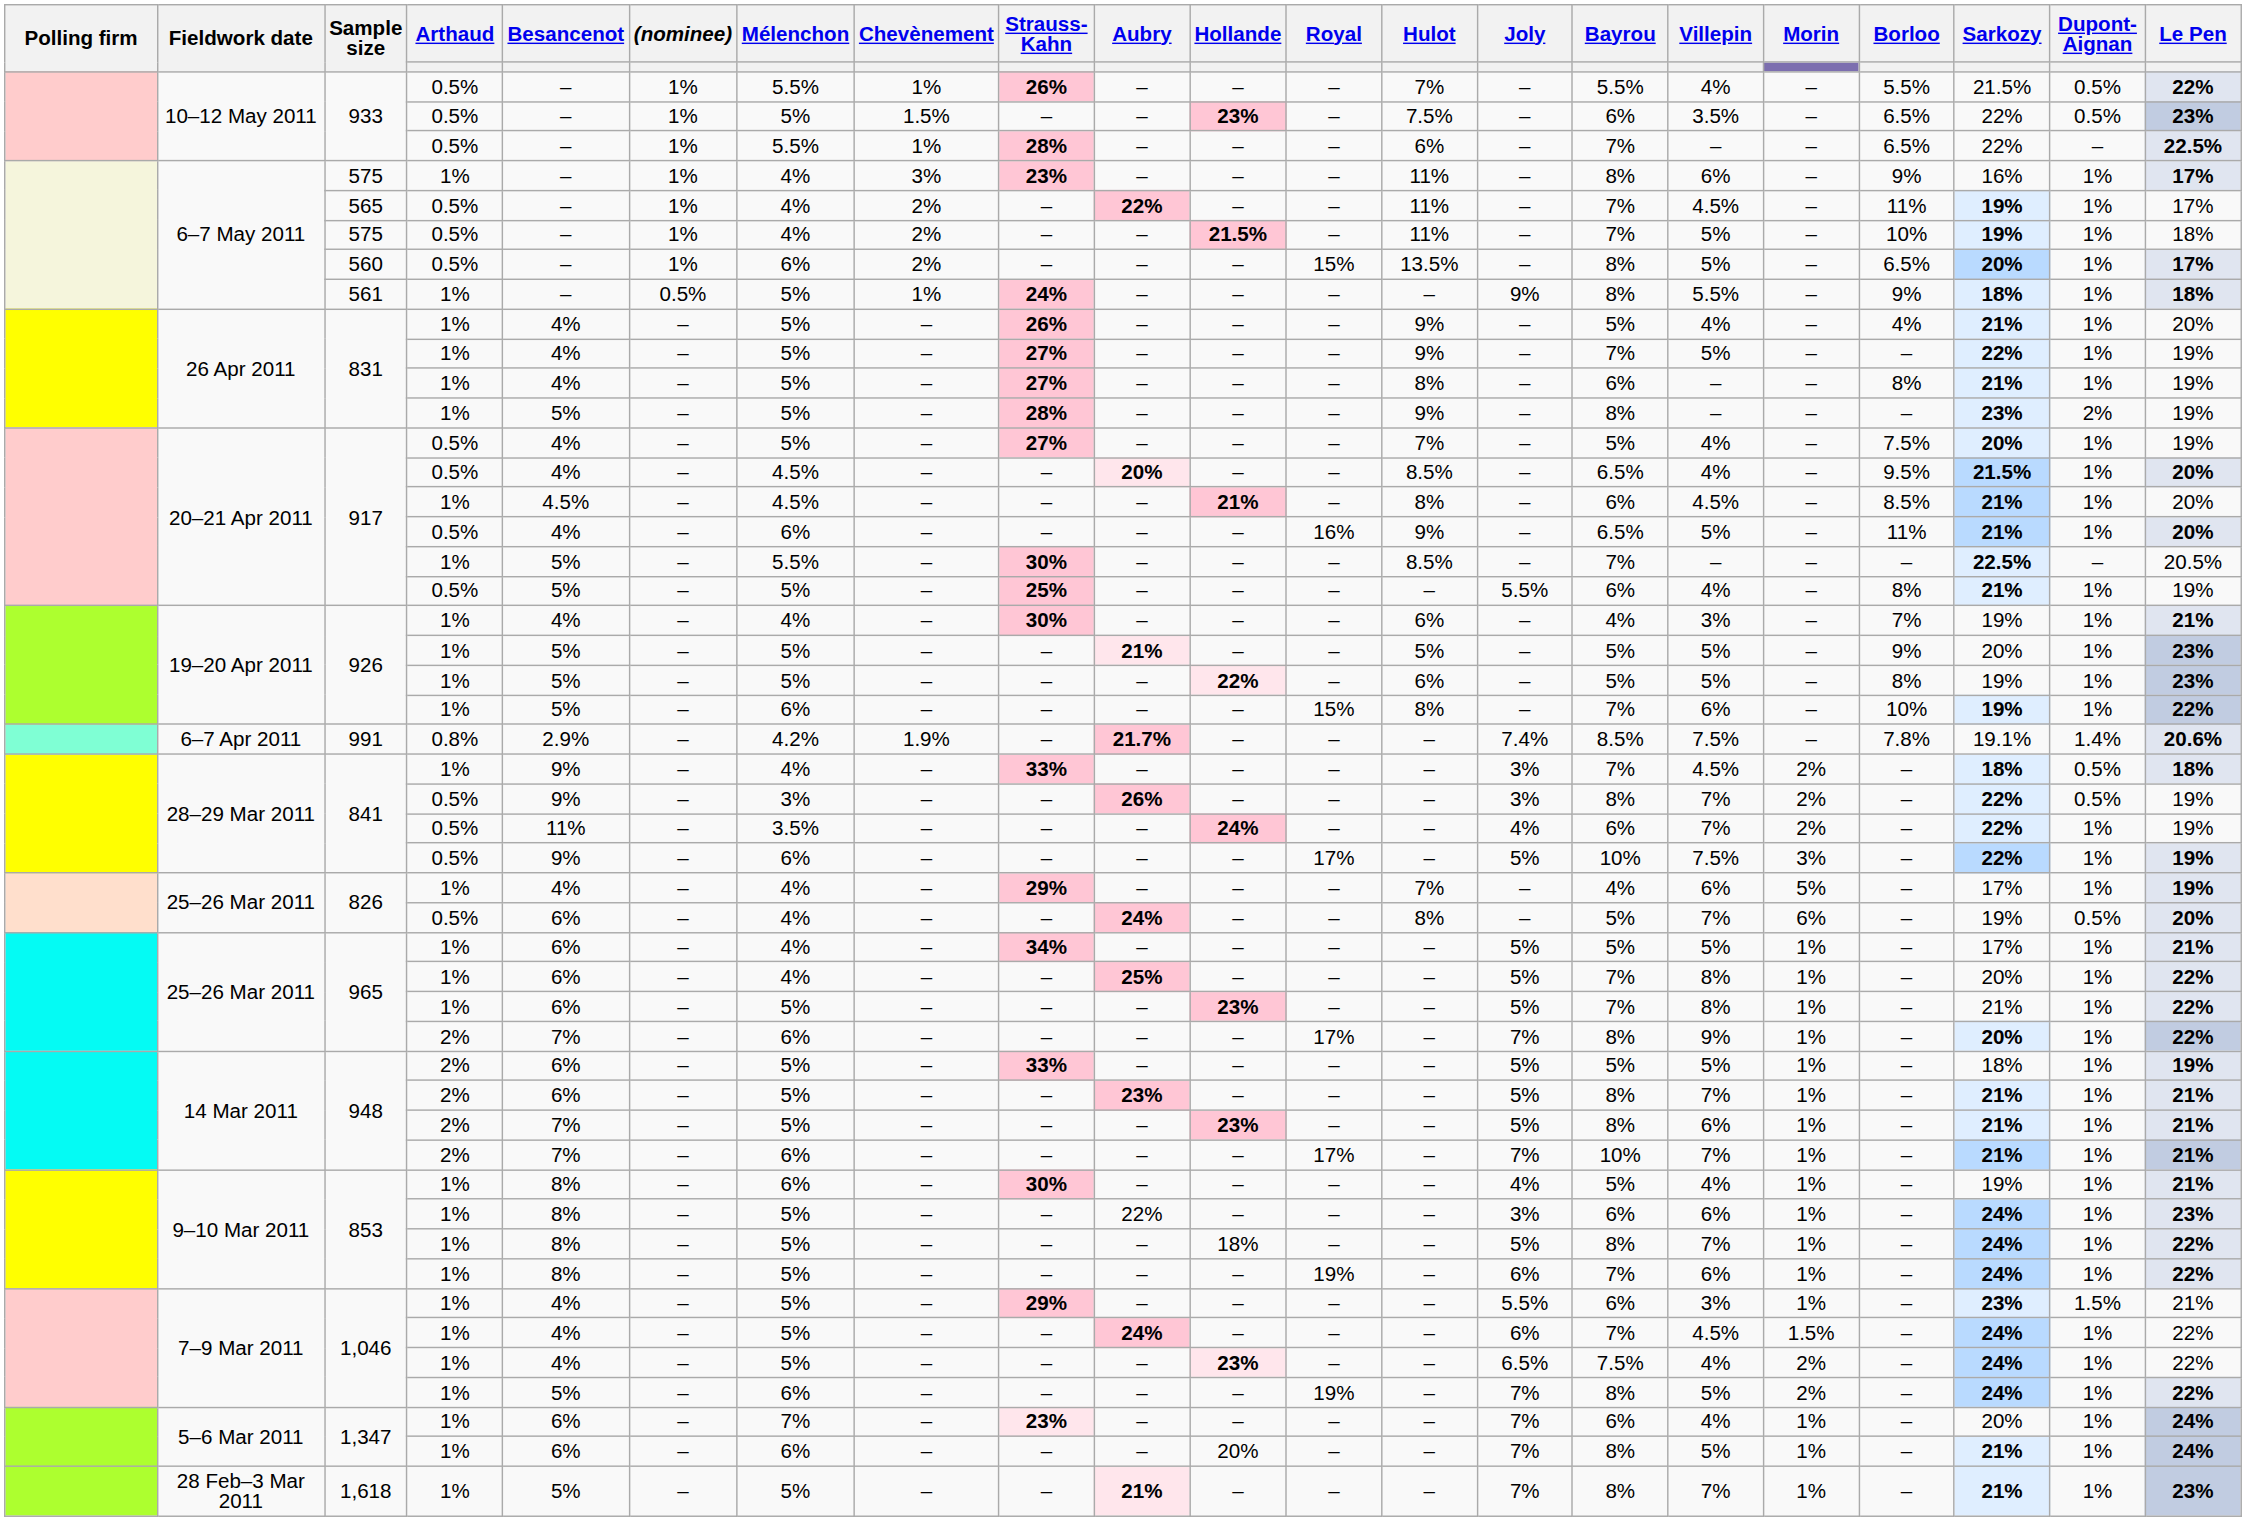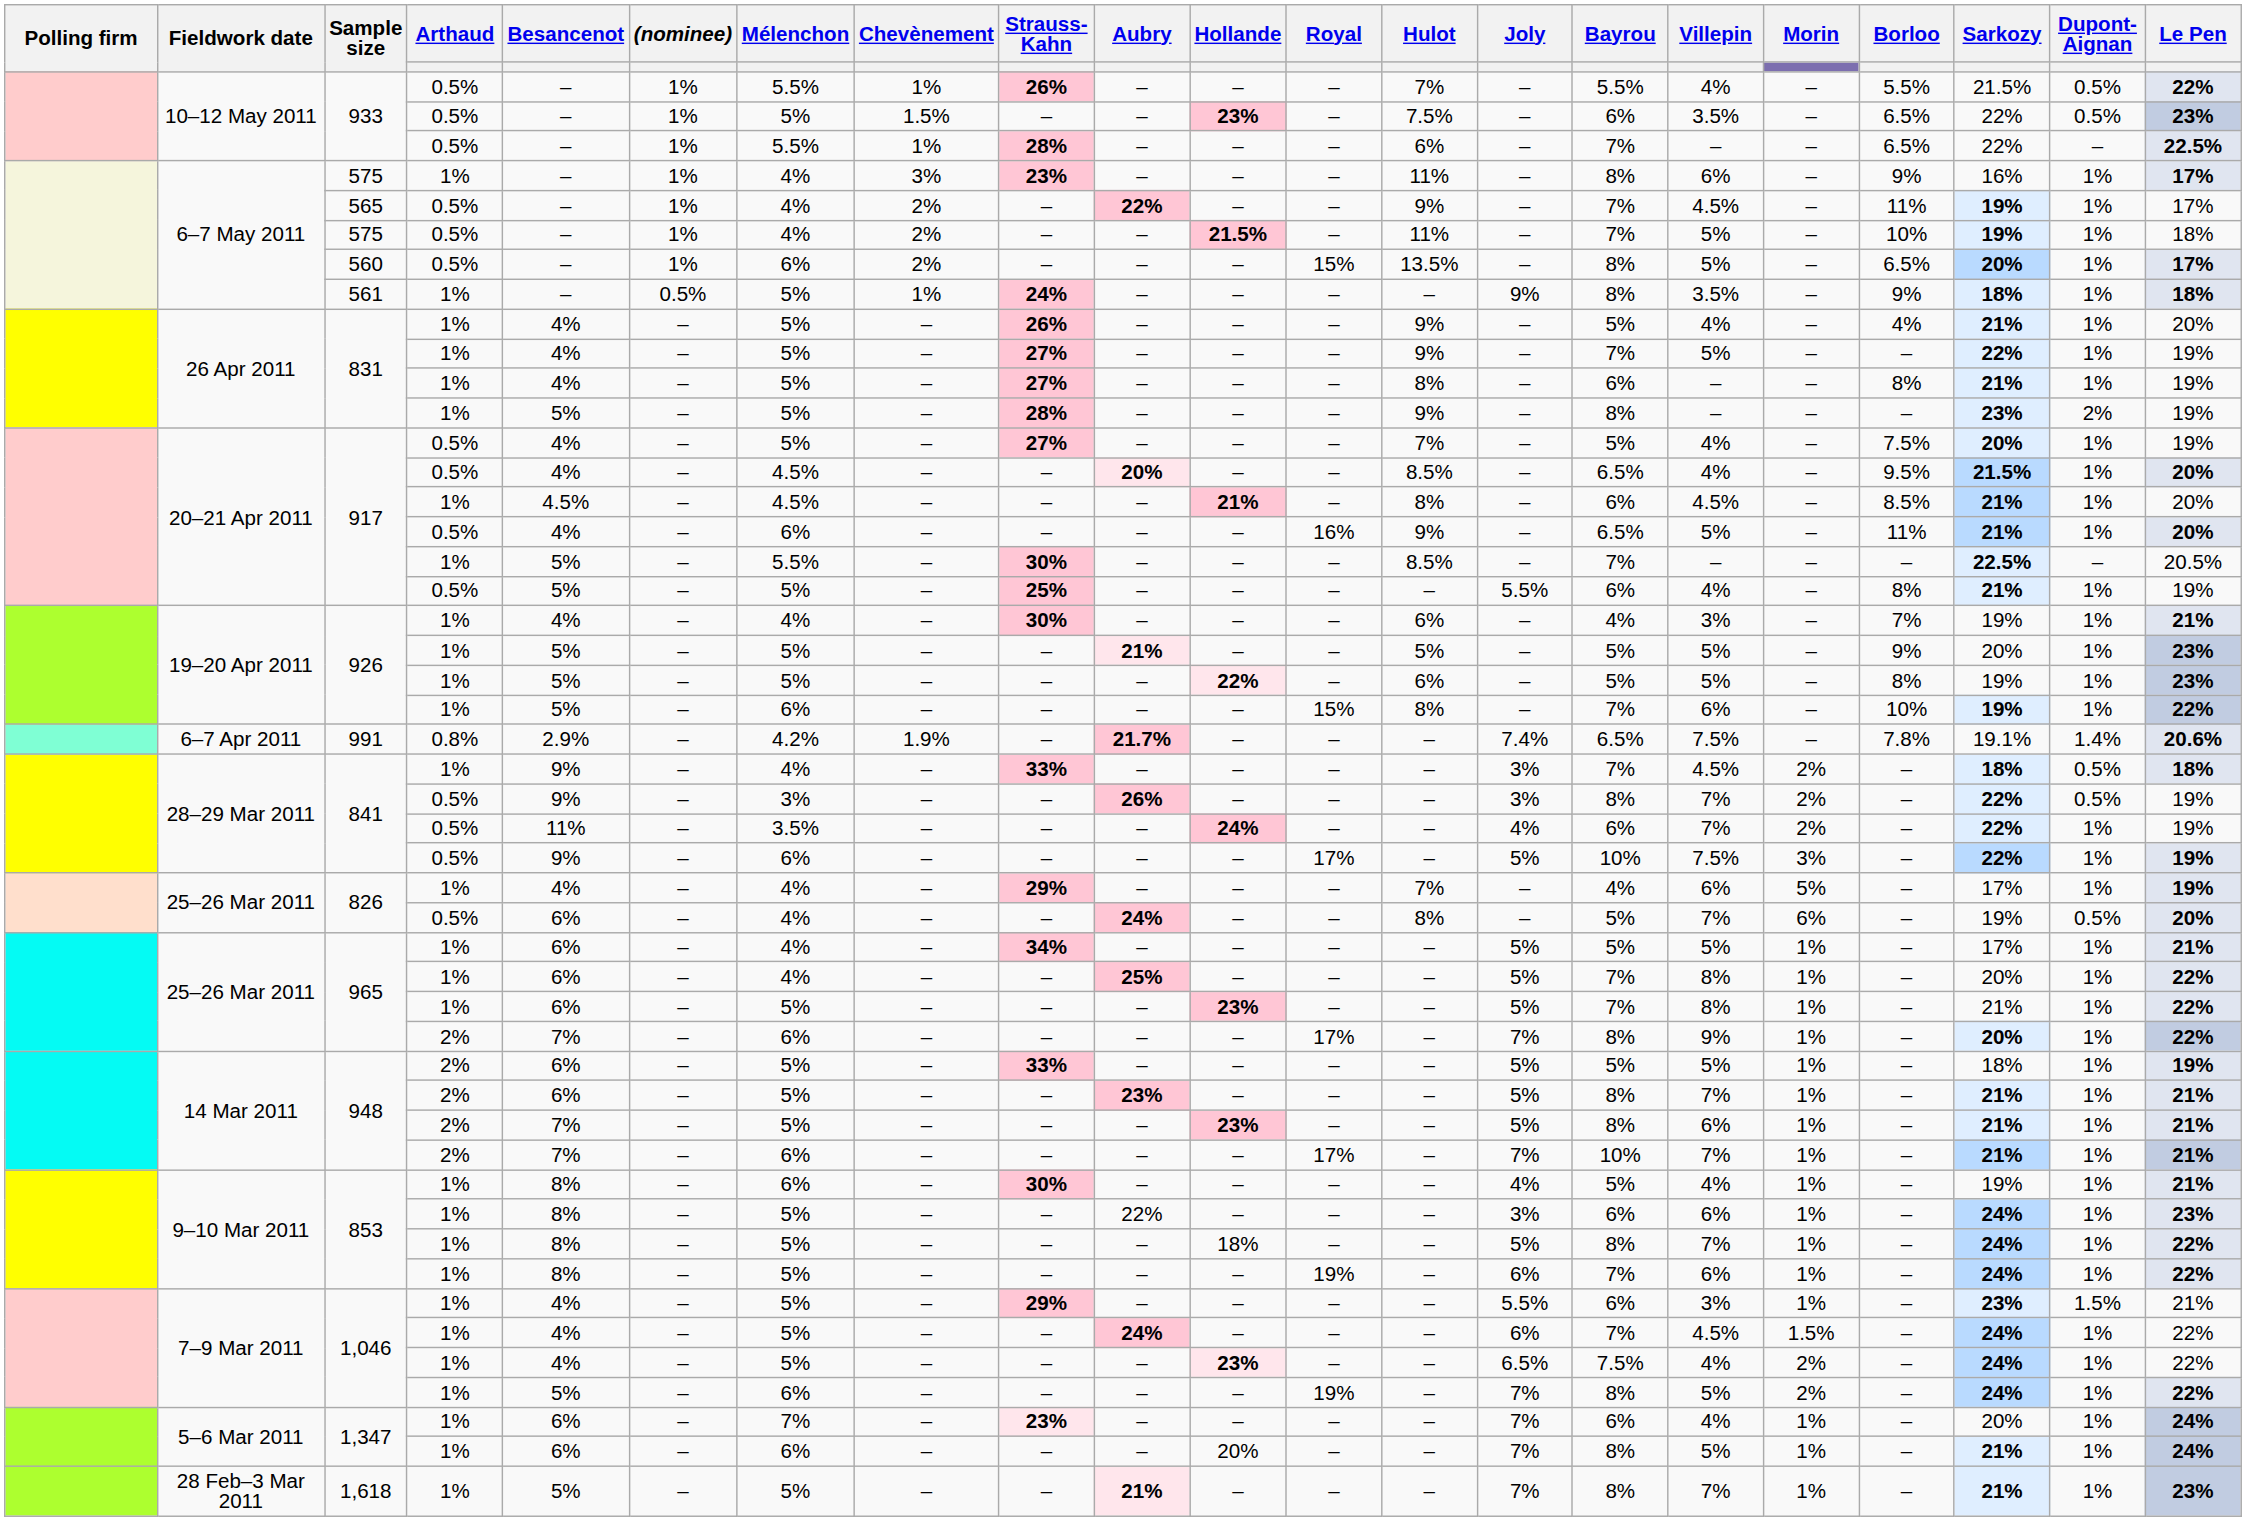(1429, 205) 11% -> (1429, 205) 9%
(1716, 295) 5.5% -> (1716, 295) 3.5%
(1620, 740) 8.5% -> (1620, 740) 6.5%
